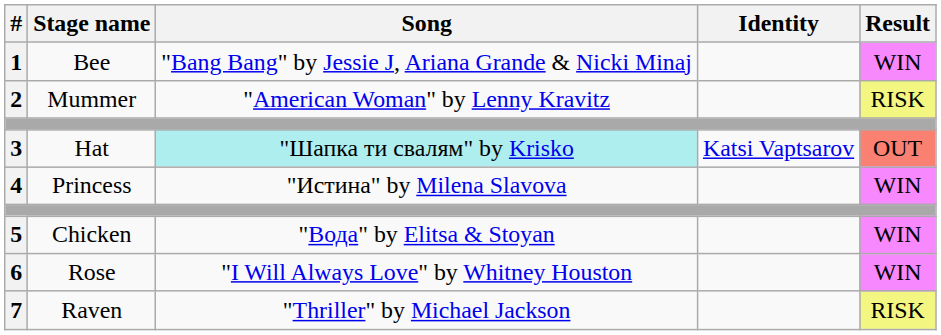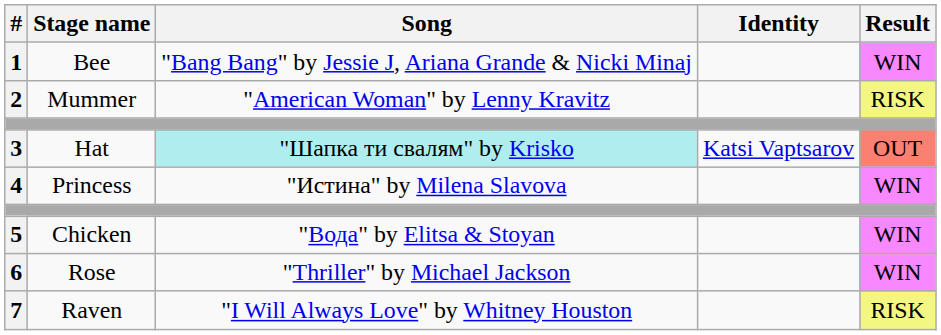(427, 272) "I Will Always Love" by Whitney Houston -> (427, 272) "Thriller" by Michael Jackson
(427, 310) "Thriller" by Michael Jackson -> (427, 310) "I Will Always Love" by Whitney Houston
